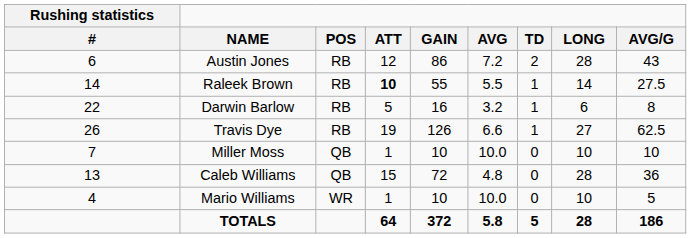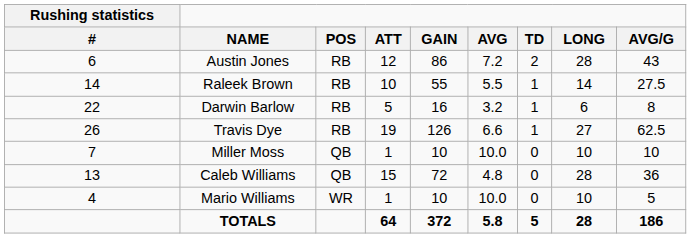(388, 84) bold -> (388, 84) normal
